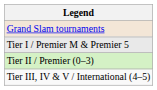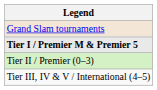(68, 45) normal -> (72, 45) bold
